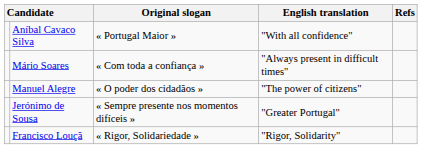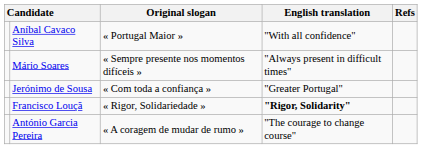(150, 65) « Com toda a confiança » -> (174, 65) « Sempre presente nos momentos difíceis »
- row: (44, 88)
(167, 111) « Sempre presente nos momentos difíceis » -> (157, 88) « Com toda a confiança »
(301, 134) normal -> (307, 105) bold
+ row: (45, 128)
